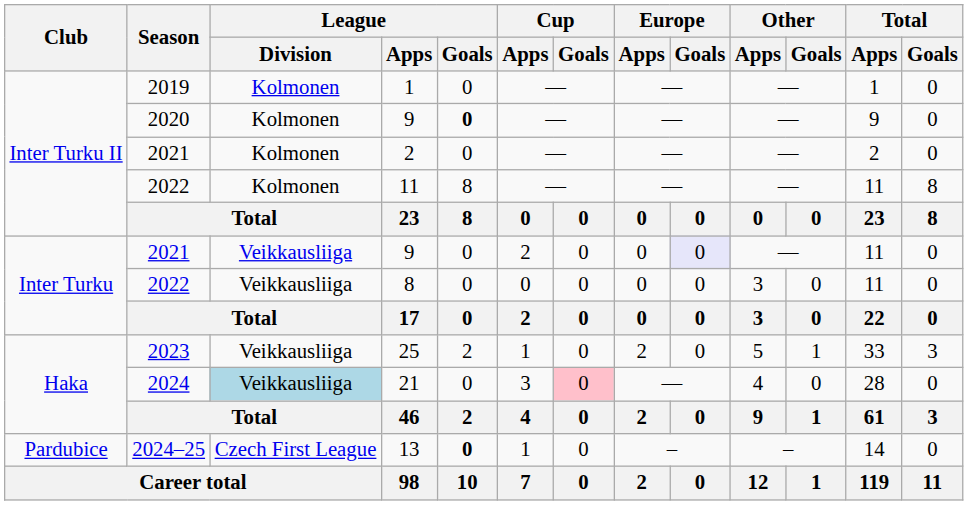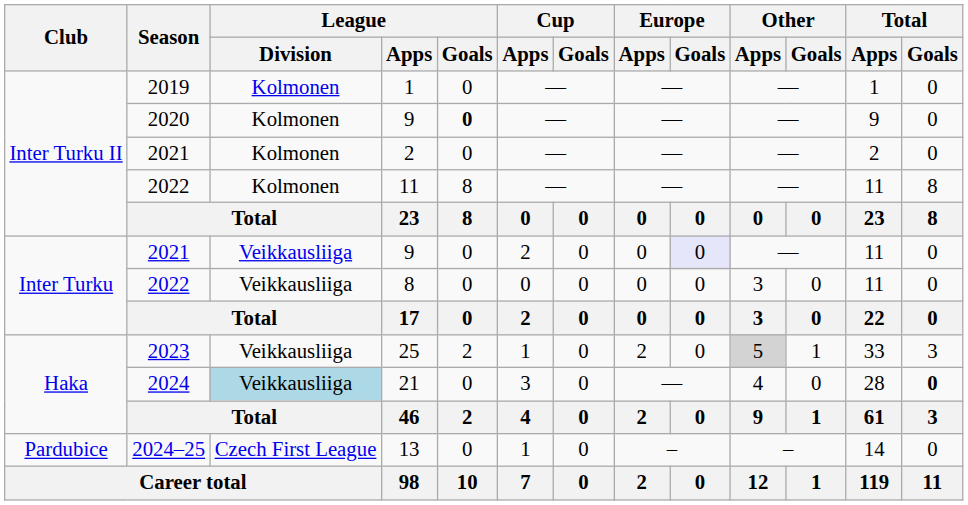(758, 350) no background -> (758, 350) lightgrey background
(584, 383) pink background -> (584, 383) no background
(932, 383) normal -> (932, 383) bold
(467, 449) bold -> (467, 449) normal
